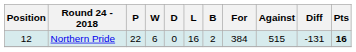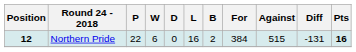(26, 38) normal -> (26, 38) bold
